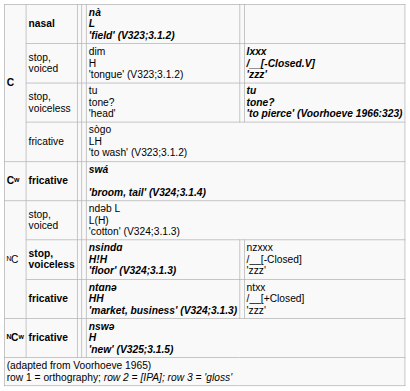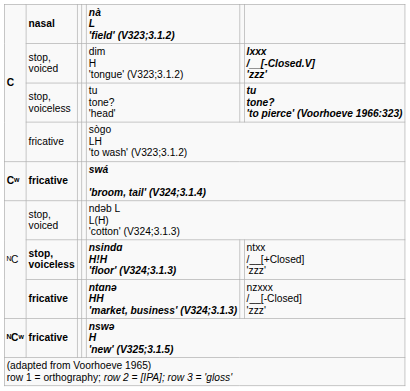(274, 259) nzxxx /__[-Closed] 'zzz' -> (275, 259) ntxx /__[+Closed] 'zzz'
(275, 299) ntxx /__[+Closed] 'zzz' -> (274, 299) nzxxx /__[-Closed] 'zzz'
